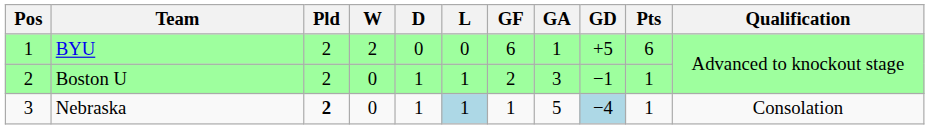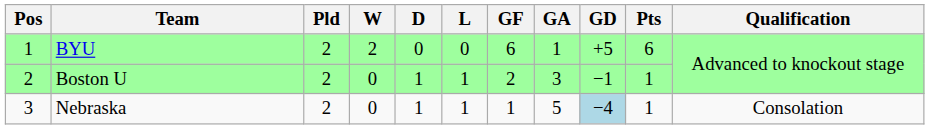(326, 108) bold -> (326, 108) normal
(465, 108) lightblue background -> (465, 108) no background
